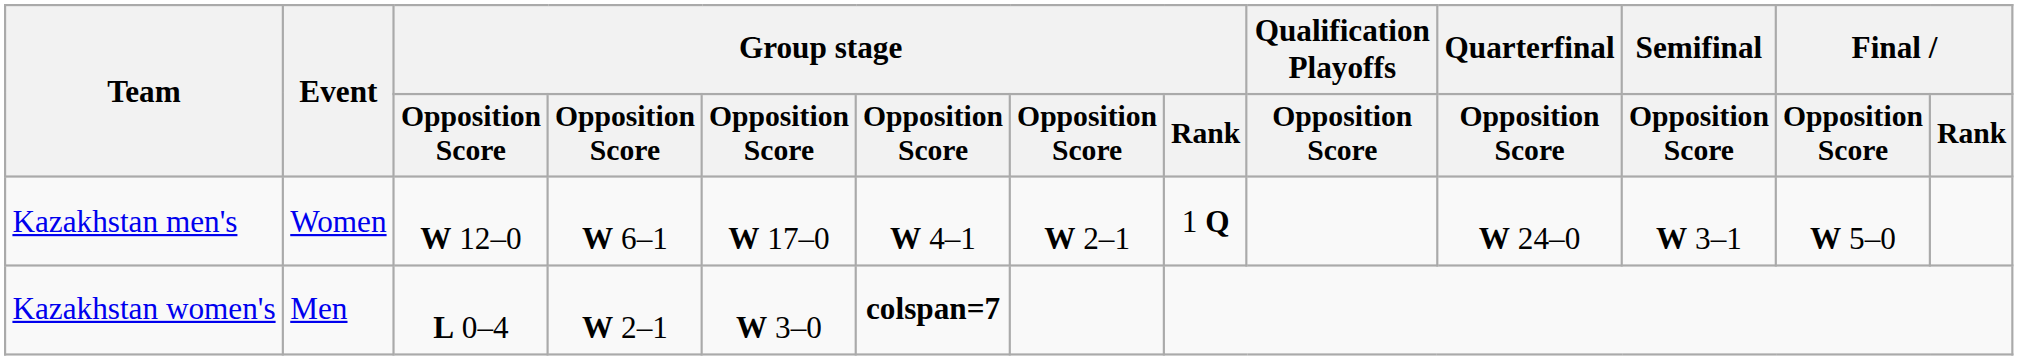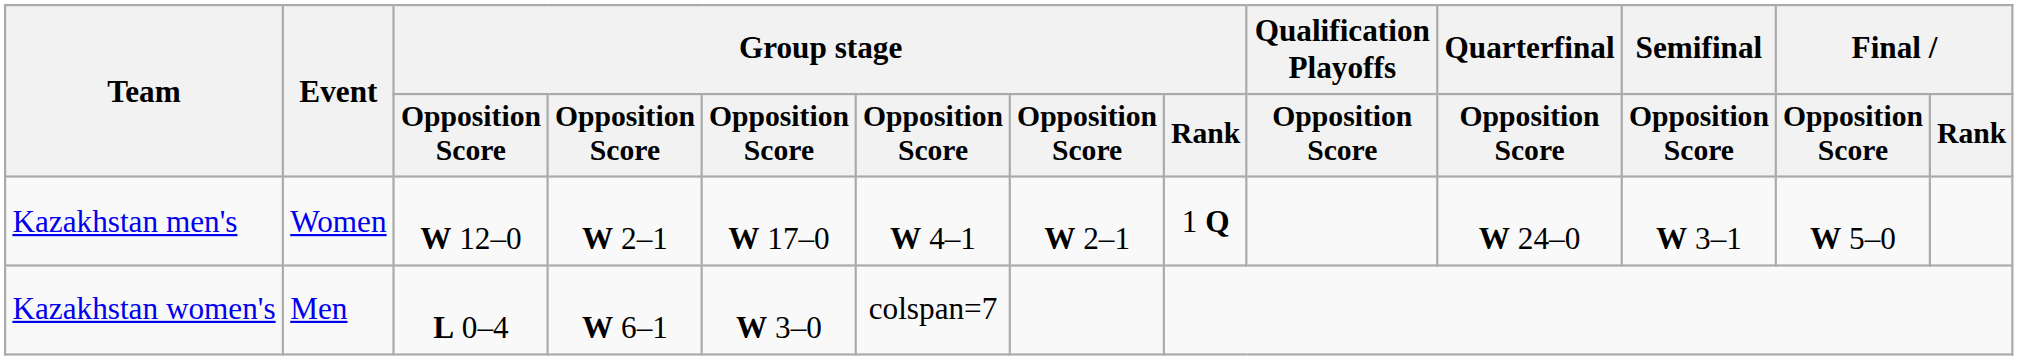(625, 239) W 6–1 -> (625, 239) W 2–1
(625, 327) W 2–1 -> (625, 327) W 6–1
(933, 309) bold -> (933, 309) normal
